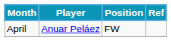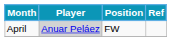(71, 28) no background -> (71, 28) lightgrey background
